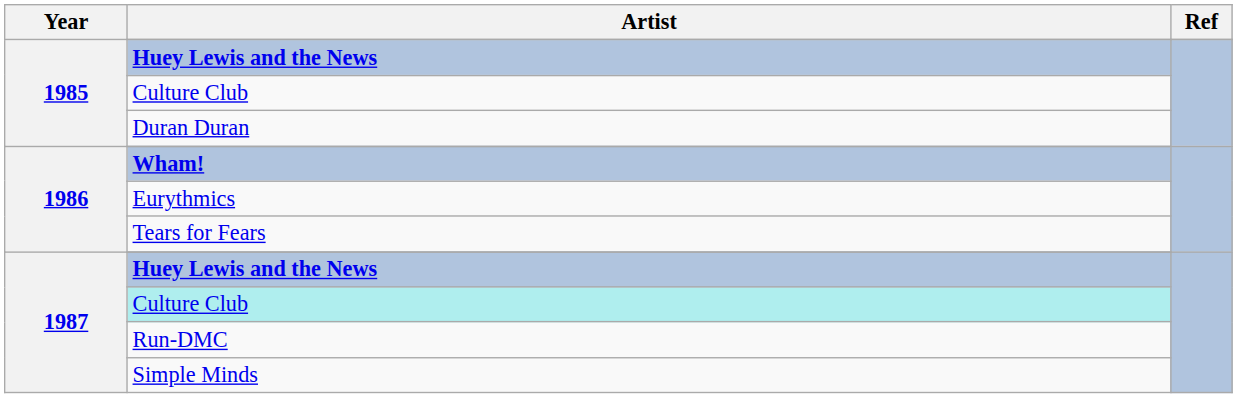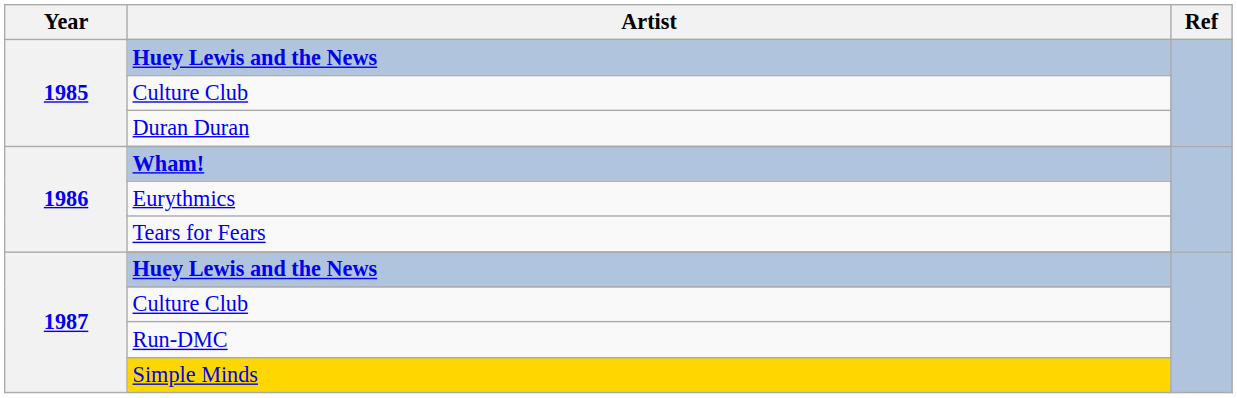(190, 304) paleturquoise background -> (190, 304) no background
(195, 374) no background -> (195, 374) gold background
